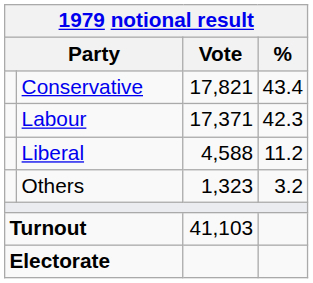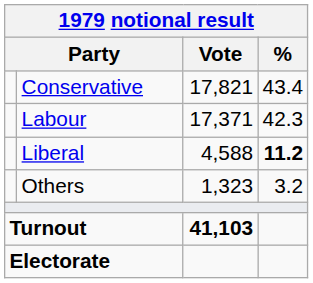(284, 152) normal -> (283, 152) bold
(221, 228) normal -> (221, 228) bold
